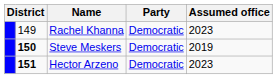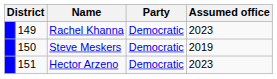(27, 47) bold -> (27, 47) normal
(27, 64) bold -> (27, 64) normal
